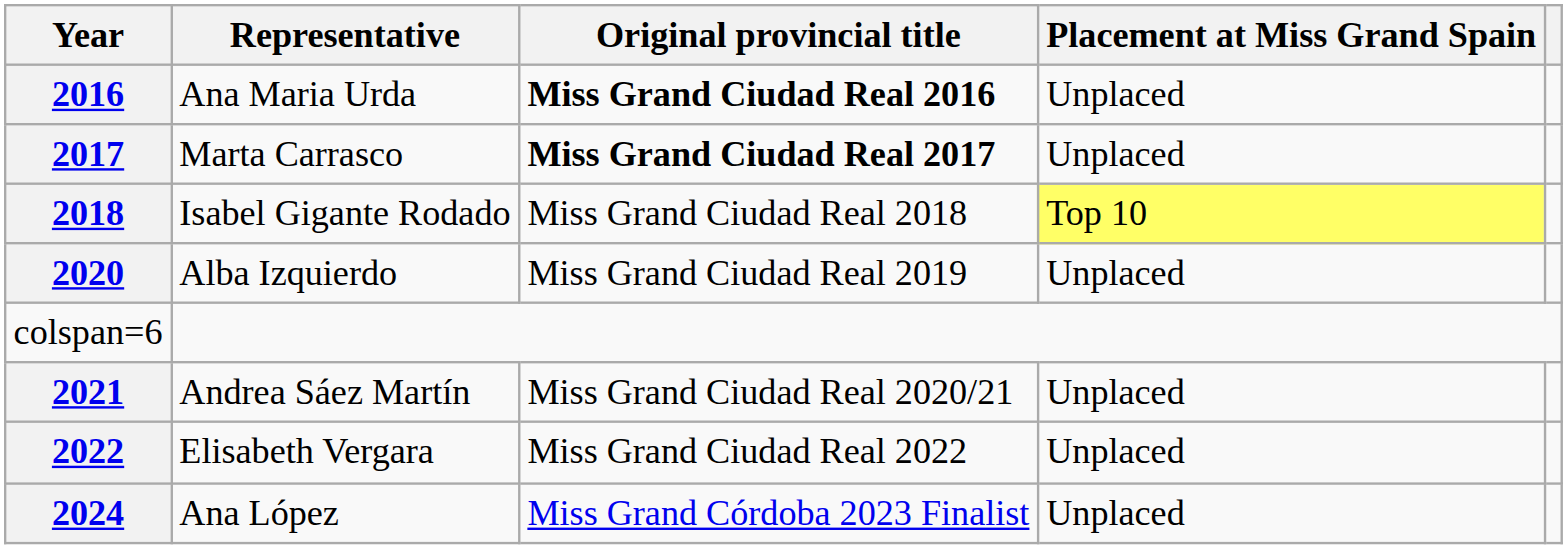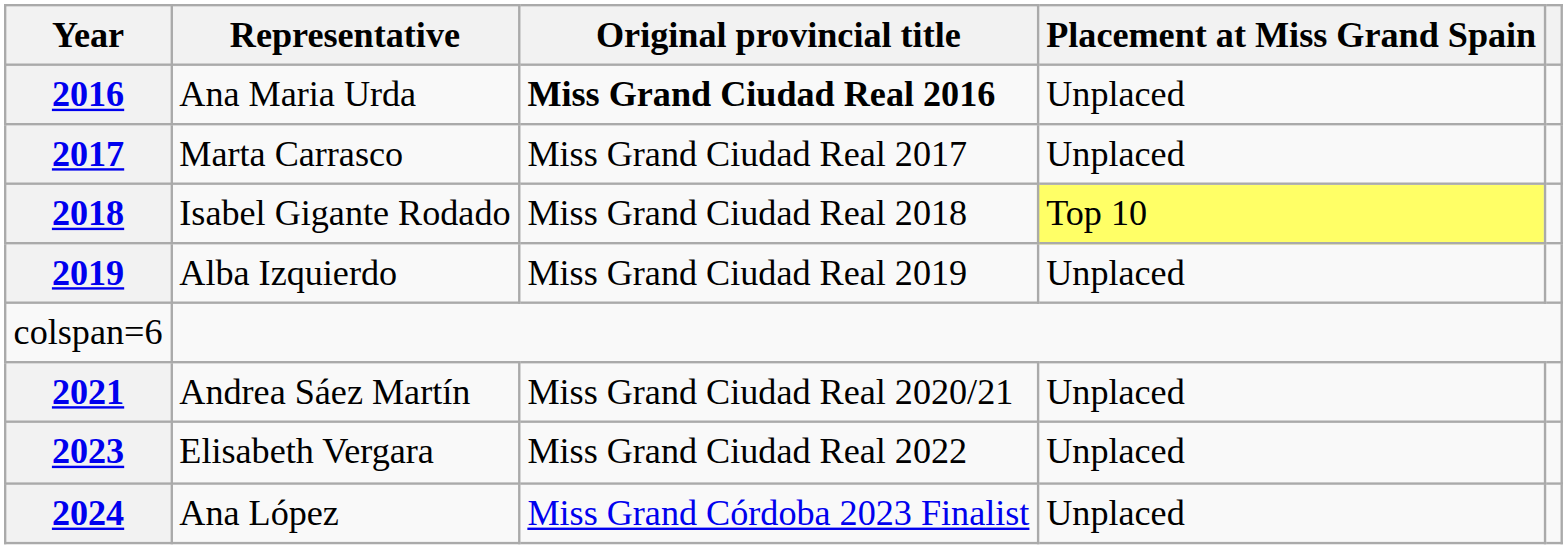(761, 153) bold -> (747, 153) normal
(88, 273) 2020 -> (88, 273) 2019
(88, 452) 2022 -> (88, 452) 2023
